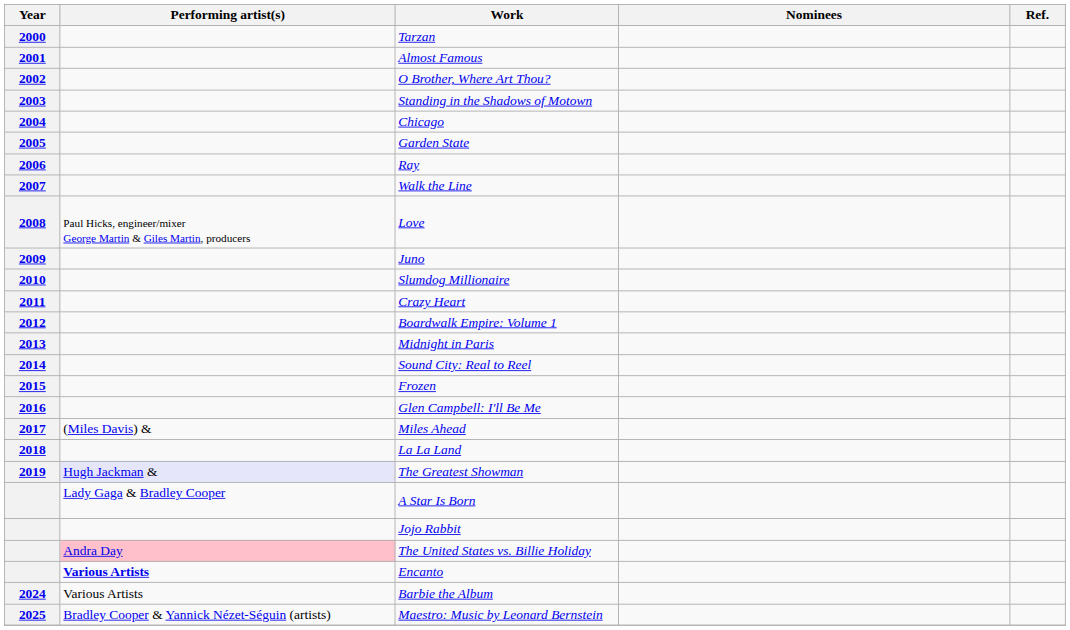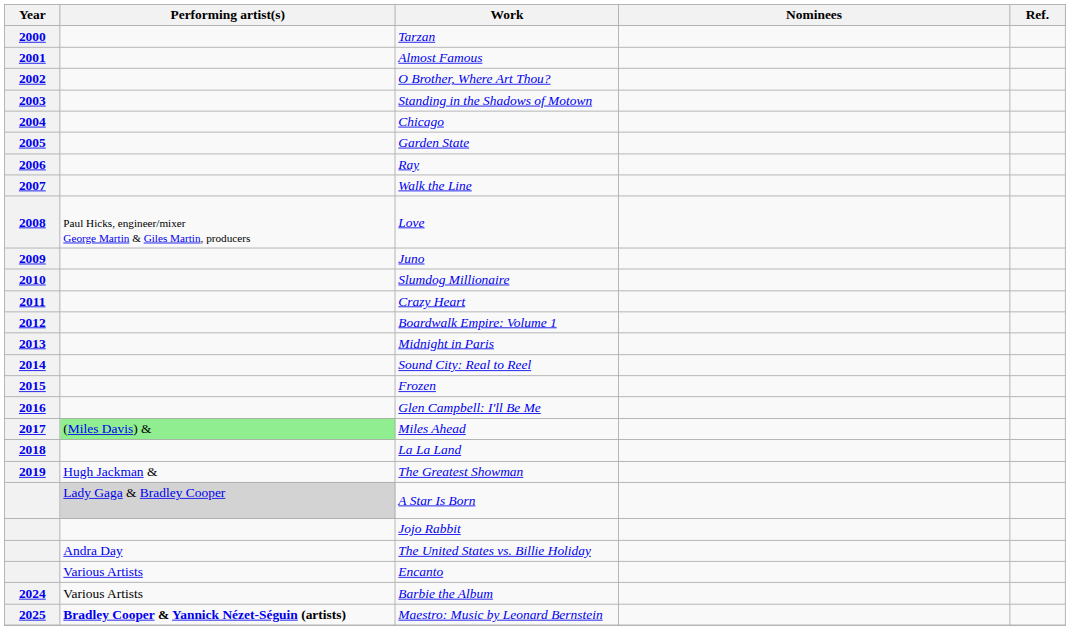(107, 429) no background -> (107, 429) lightgreen background
(110, 471) lavender background -> (110, 471) no background
(144, 493) no background -> (144, 493) lightgrey background
(93, 550) pink background -> (93, 550) no background
(106, 572) bold -> (103, 572) normal
(197, 614) normal -> (205, 614) bold
